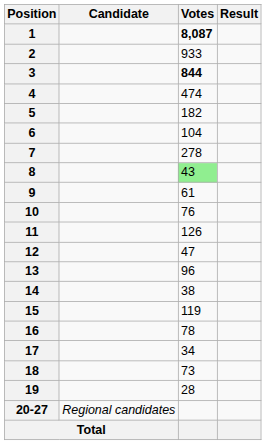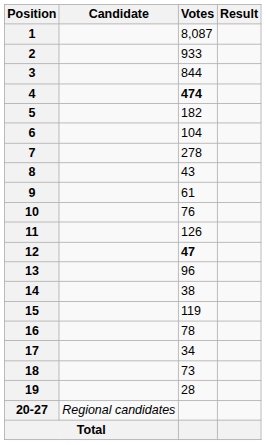(197, 34) bold -> (197, 34) normal
(192, 73) bold -> (192, 73) normal
(192, 93) normal -> (192, 93) bold
(188, 172) lightgreen background -> (188, 172) no background
(188, 251) normal -> (188, 251) bold
